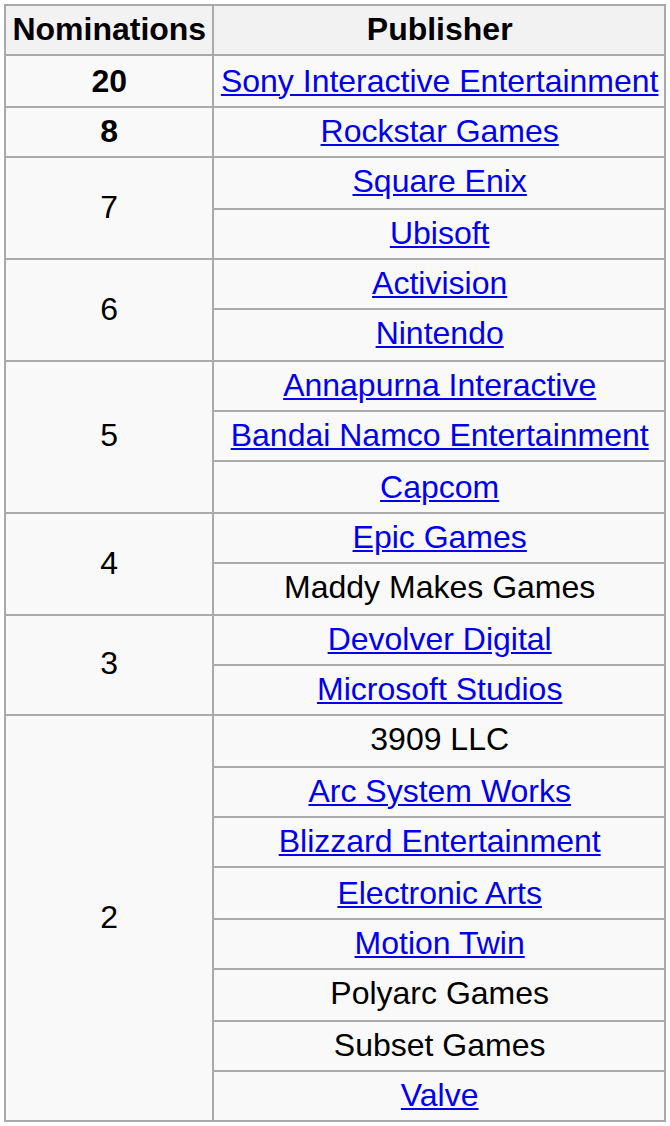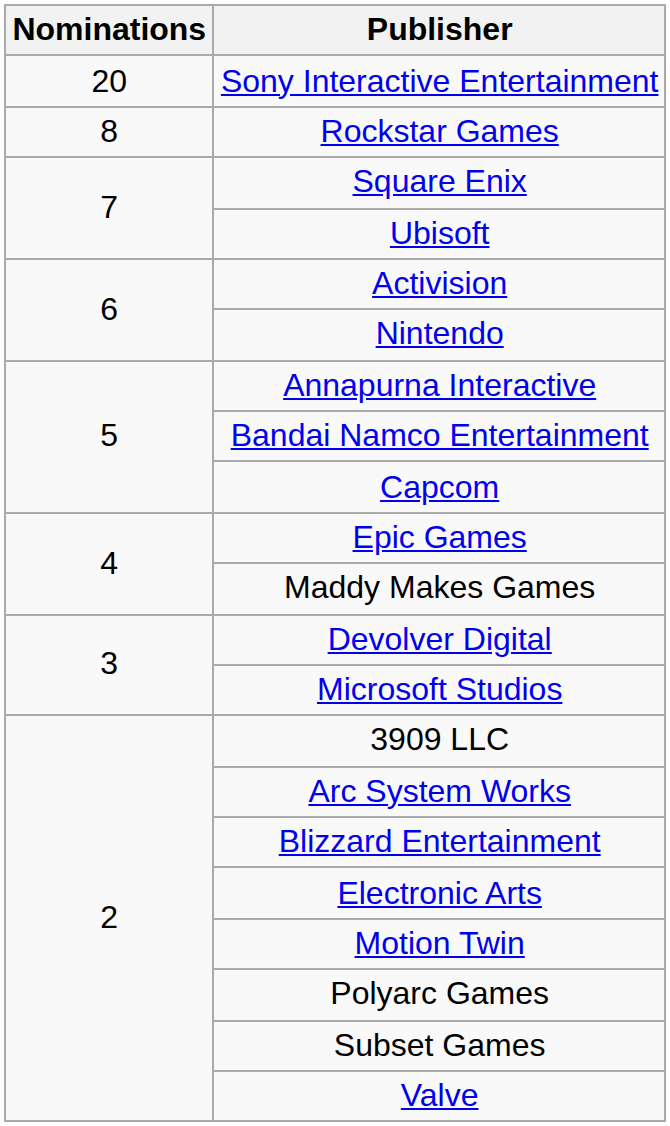(109, 80) bold -> (109, 80) normal
(109, 131) bold -> (109, 131) normal
